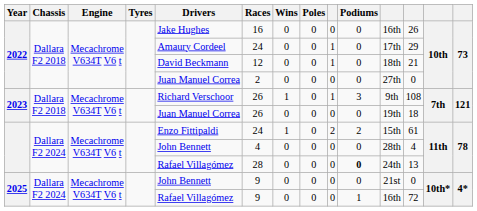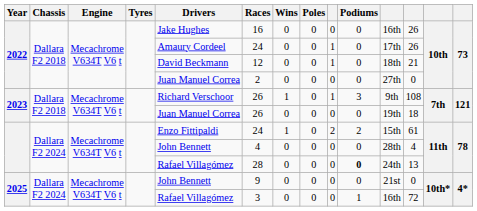(413, 46) 29 -> (413, 46) 26
(258, 197) 9 -> (258, 197) 3
